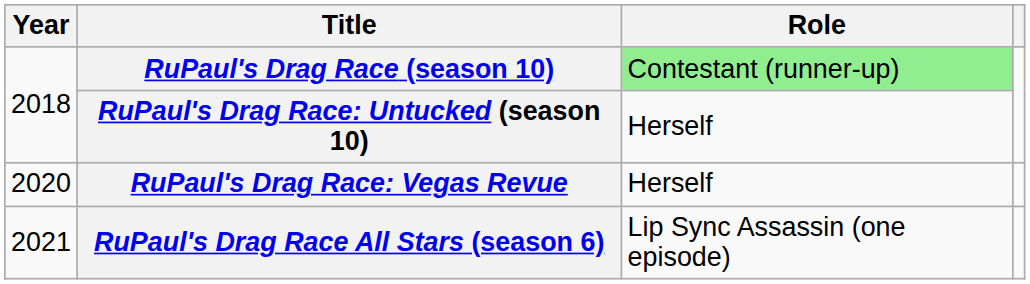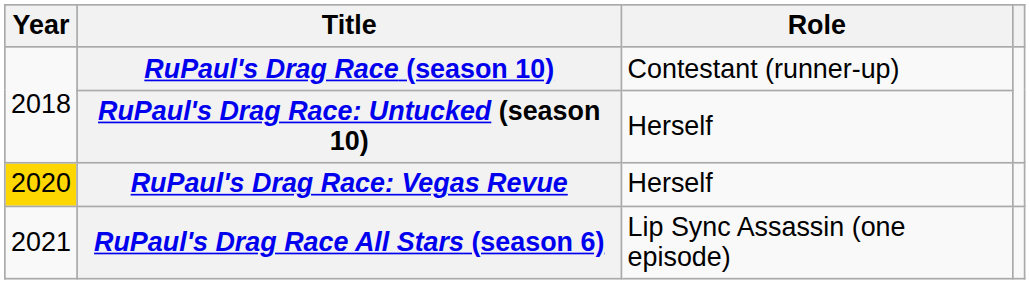(764, 68) lightgreen background -> (764, 68) no background
(41, 183) no background -> (41, 183) gold background
